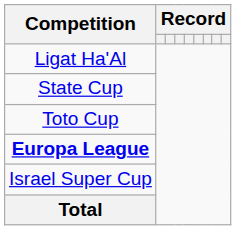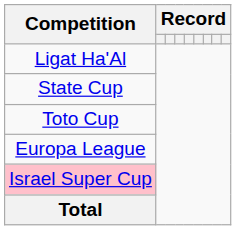(80, 149) bold -> (80, 149) normal
(80, 179) no background -> (80, 179) pink background
